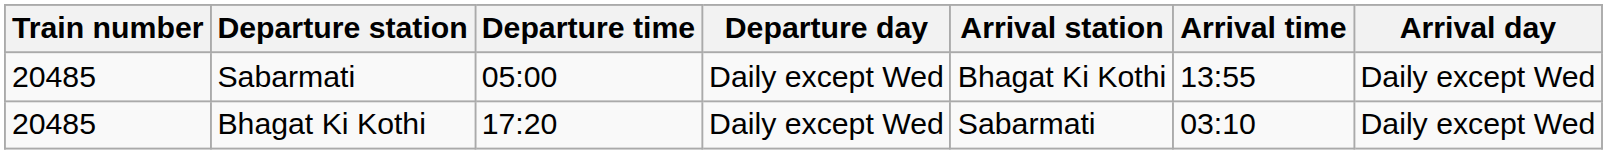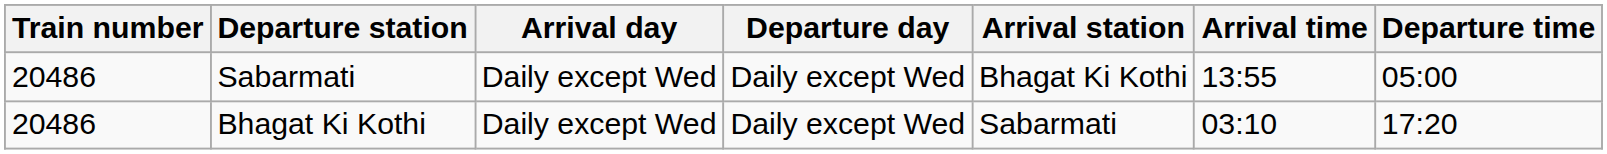columns swapped: (588, 28) <-> (1478, 28)
(54, 76) 20485 -> (54, 76) 20486
(54, 124) 20485 -> (54, 124) 20486
